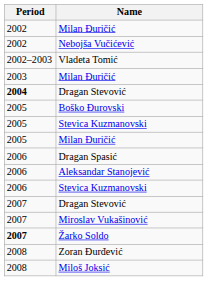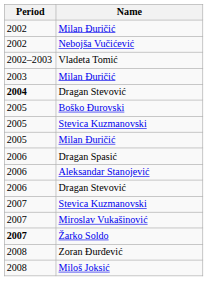(103, 188) Stevica Kuzmanovski -> (92, 188) Dragan Stevović
(92, 204) Dragan Stevović -> (103, 204) Stevica Kuzmanovski
